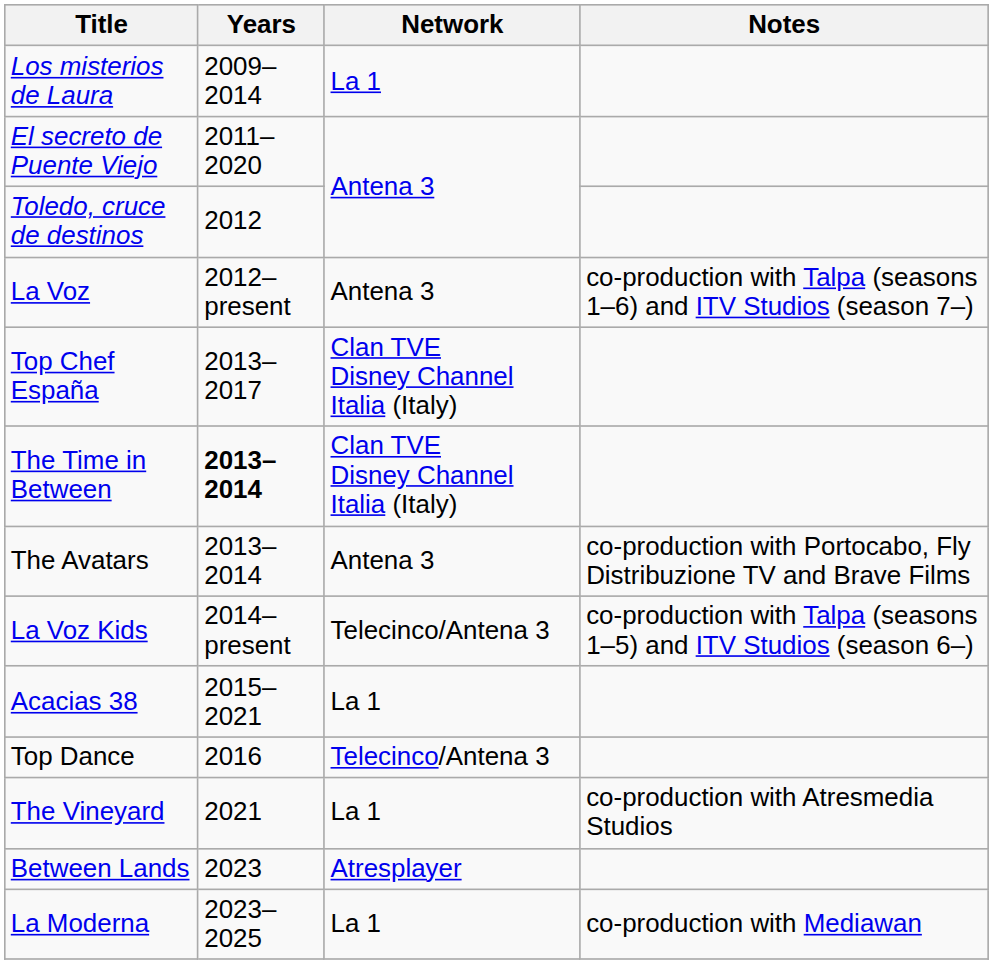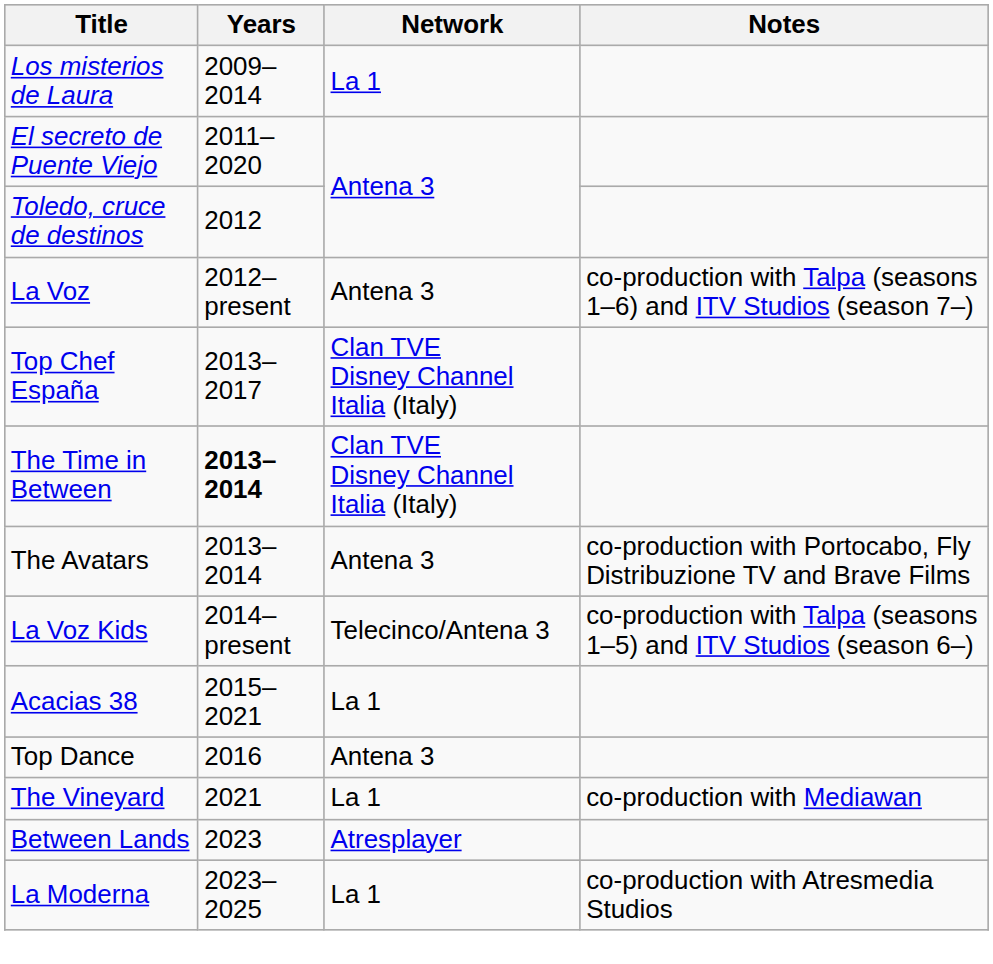(440, 756) Telecinco/Antena 3 -> (382, 756) Antena 3
(760, 812) co-production with Atresmedia Studios -> (754, 797) co-production with Mediawan
(754, 923) co-production with Mediawan -> (760, 894) co-production with Atresmedia Studios
